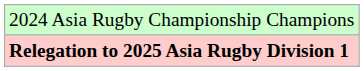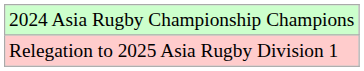(179, 50) bold -> (174, 50) normal
